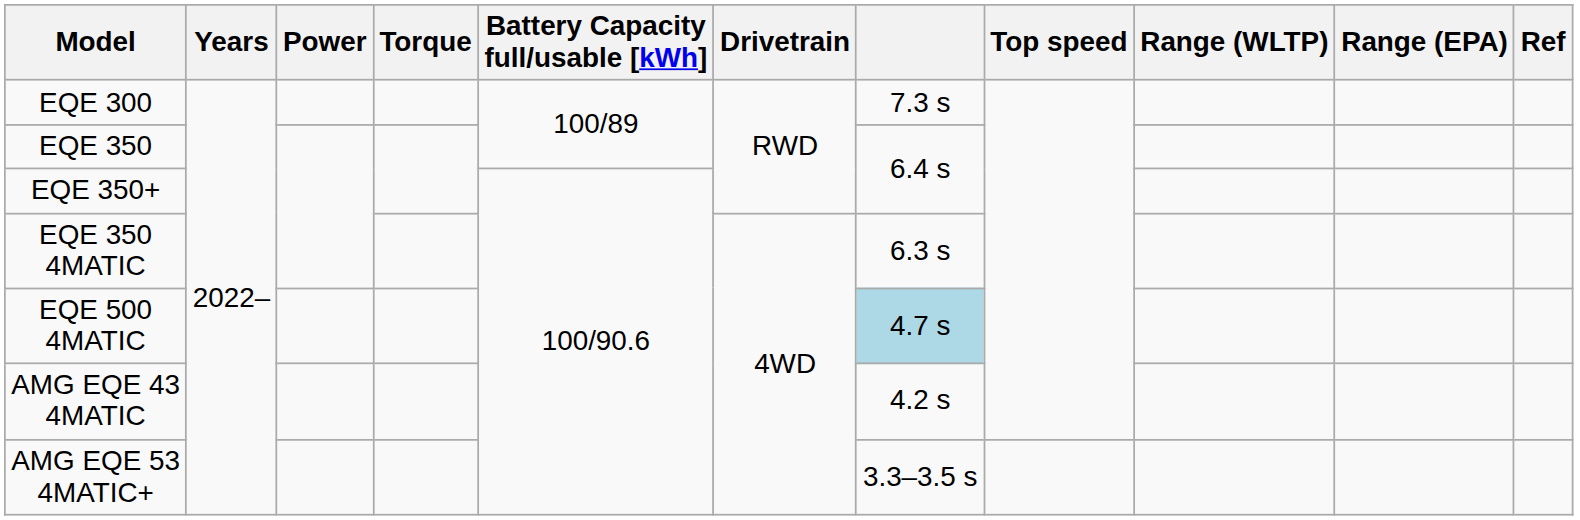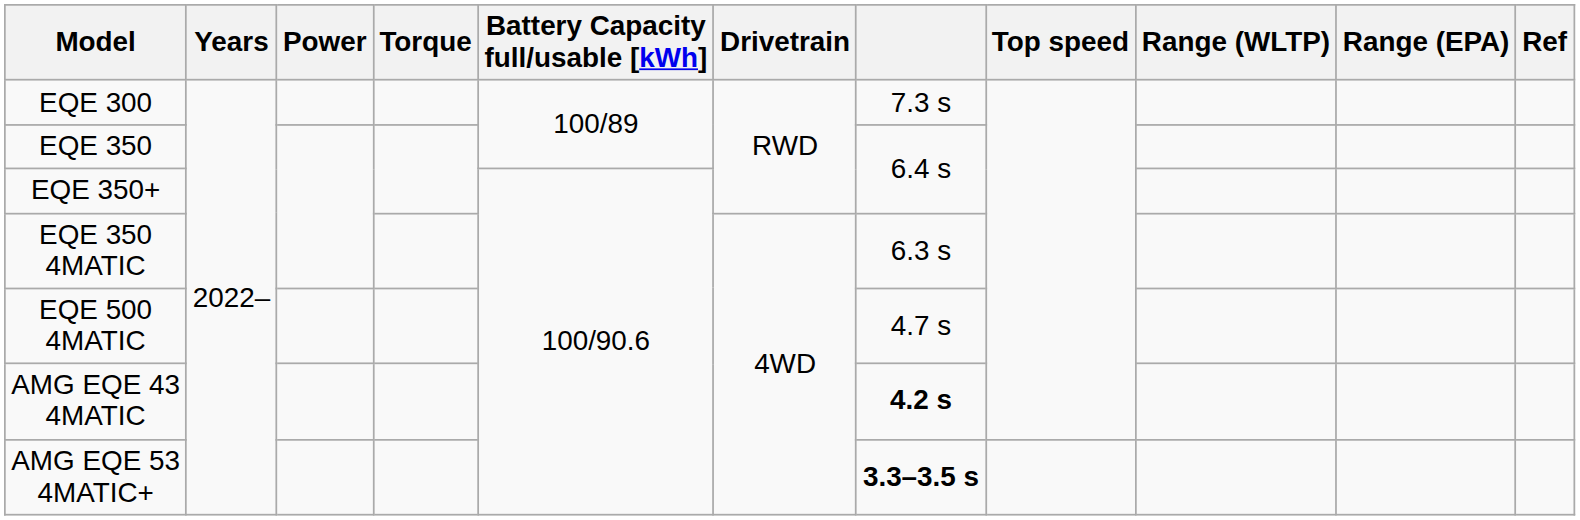(920, 325) lightblue background -> (921, 325) no background
(920, 401) normal -> (921, 401) bold
(920, 476) normal -> (921, 476) bold
